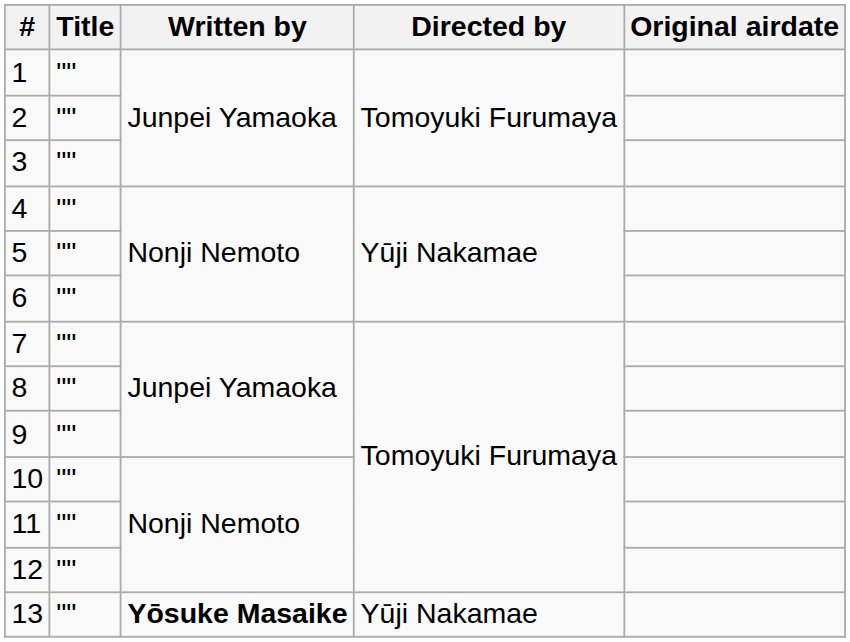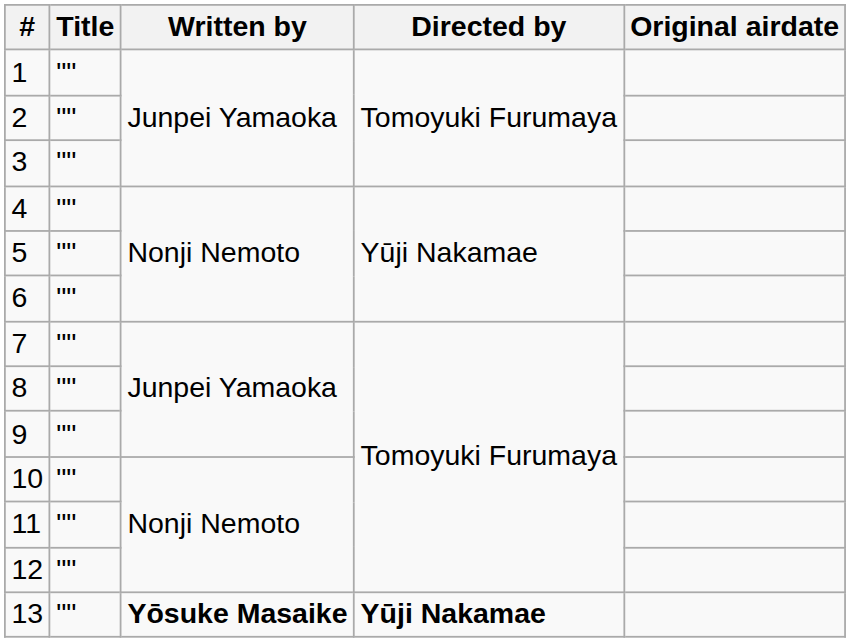(449, 614) normal -> (453, 614) bold
